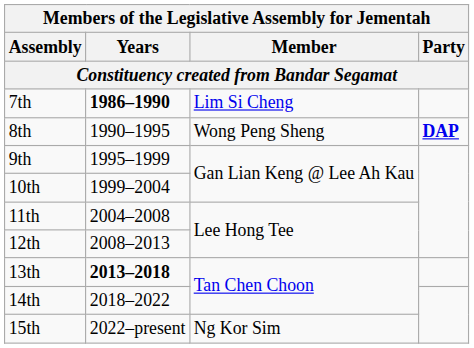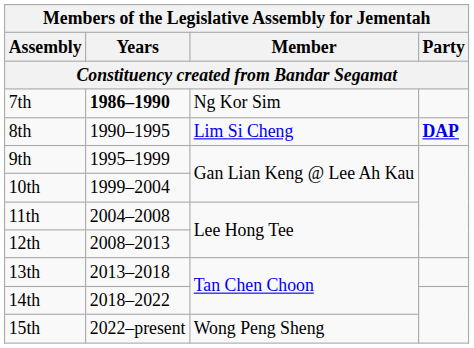(244, 103) Lim Si Cheng -> (237, 103) Ng Kor Sim
(259, 131) Wong Peng Sheng -> (244, 131) Lim Si Cheng
(130, 272) bold -> (130, 272) normal
(237, 328) Ng Kor Sim -> (259, 328) Wong Peng Sheng
